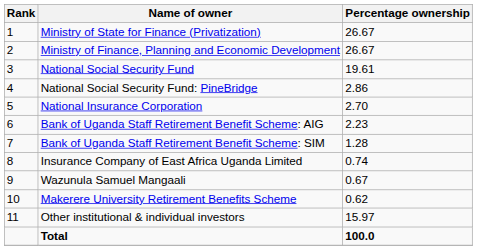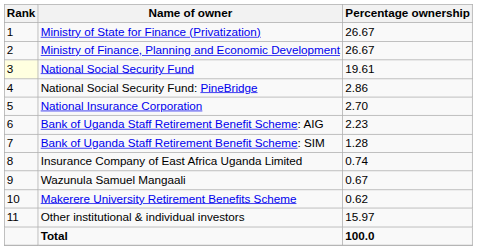(10, 69) no background -> (10, 69) lightyellow background
